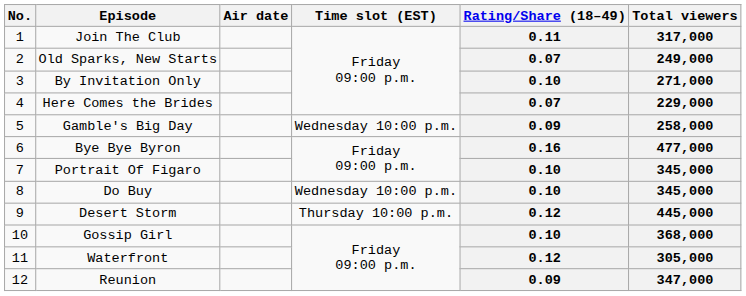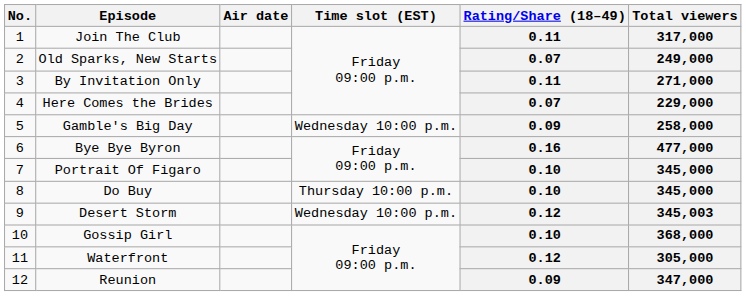(545, 82) 0.10 -> (545, 82) 0.11
(376, 192) Wednesday 10:00 p.m. -> (376, 192) Thursday 10:00 p.m.
(376, 214) Thursday 10:00 p.m. -> (376, 214) Wednesday 10:00 p.m.
(685, 214) 445,000 -> (685, 214) 345,003
